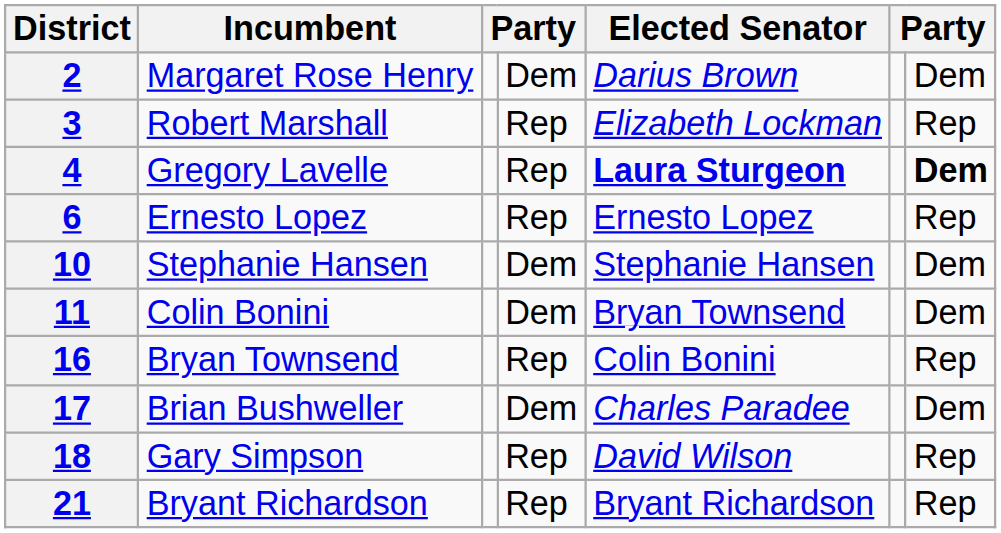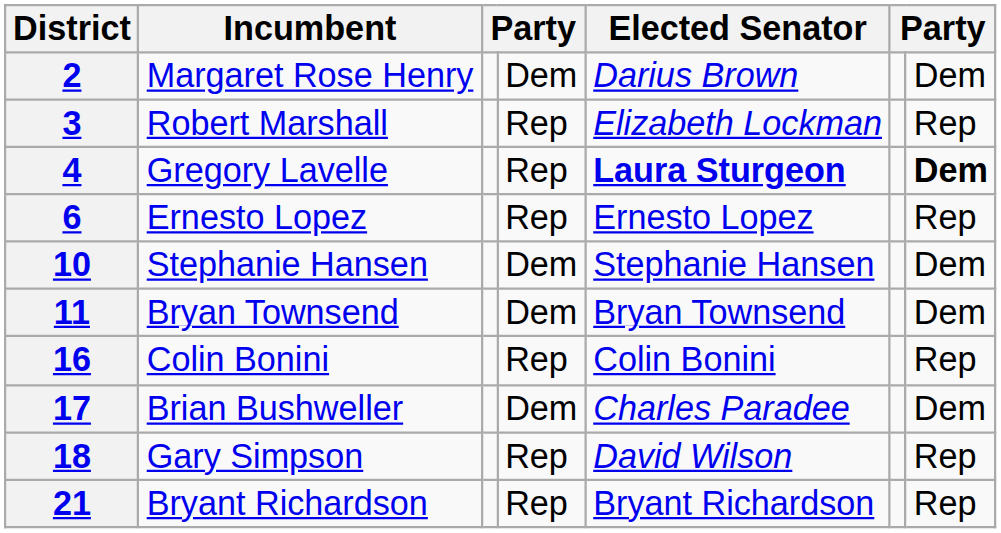(238, 312) Colin Bonini -> (273, 312) Bryan Townsend
(273, 360) Bryan Townsend -> (238, 360) Colin Bonini
